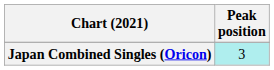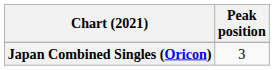(242, 53) paleturquoise background -> (242, 53) no background
